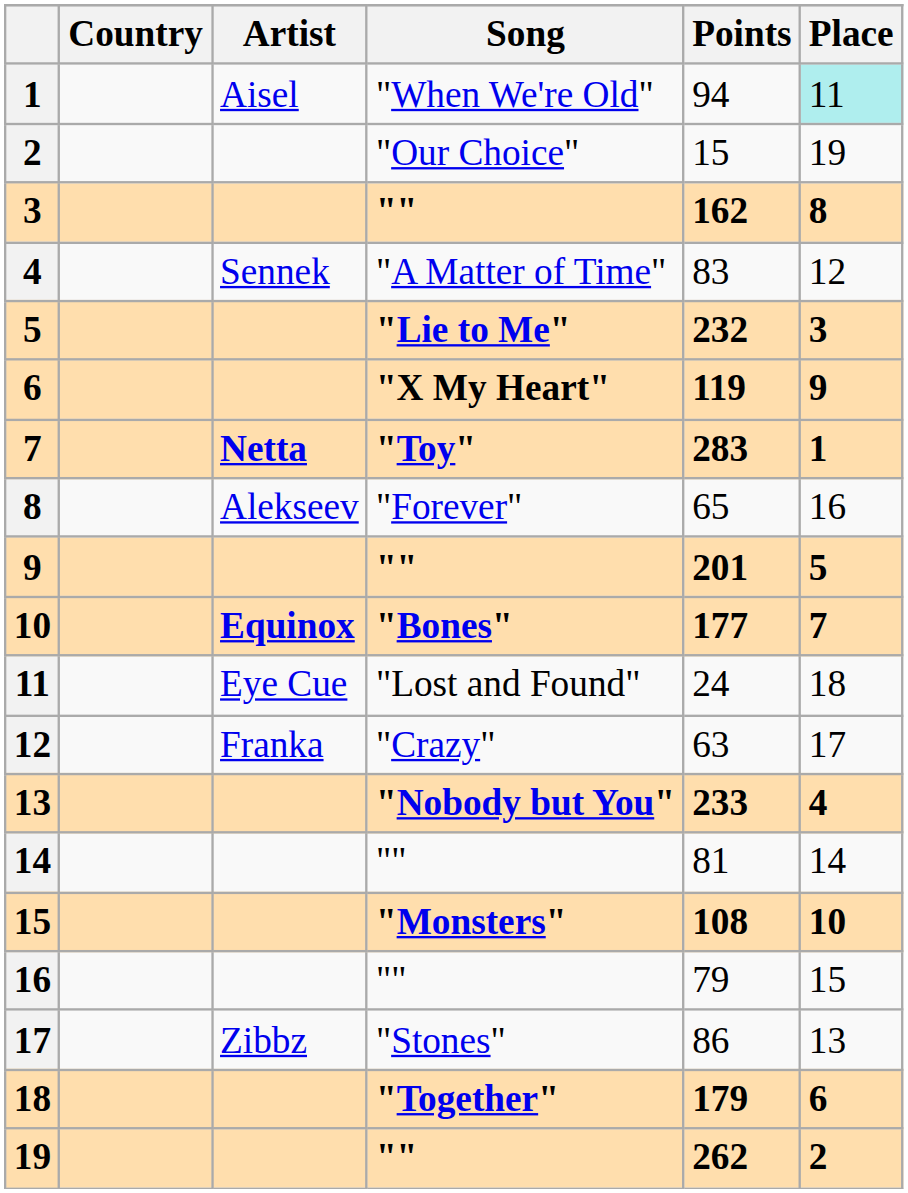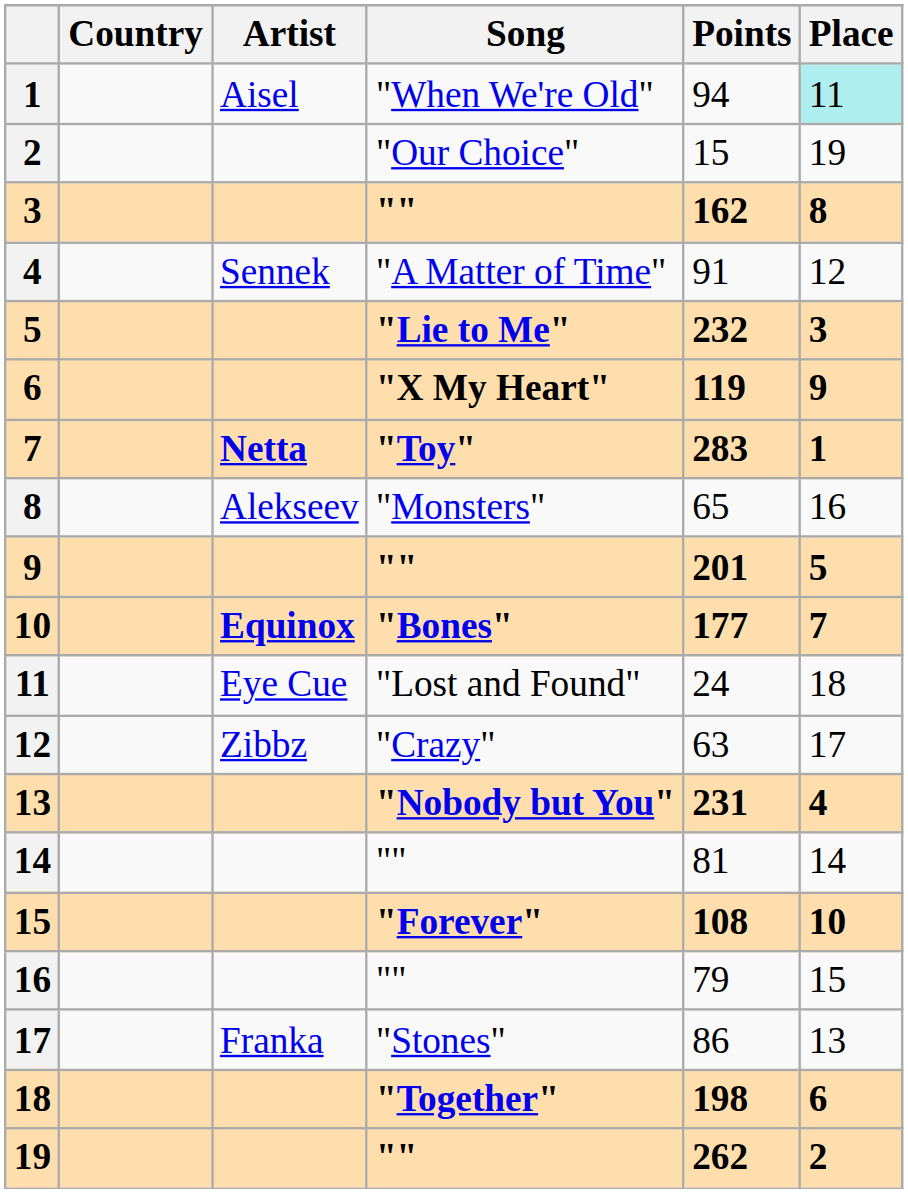(711, 270) 83 -> (711, 270) 91
(449, 507) "Forever" -> (461, 507) "Monsters"
(272, 743) Franka -> (264, 743) Zibbz
(720, 802) 233 -> (720, 802) 231
(471, 920) "Monsters" -> (459, 920) "Forever"
(264, 1039) Zibbz -> (272, 1039) Franka
(720, 1098) 179 -> (720, 1098) 198
